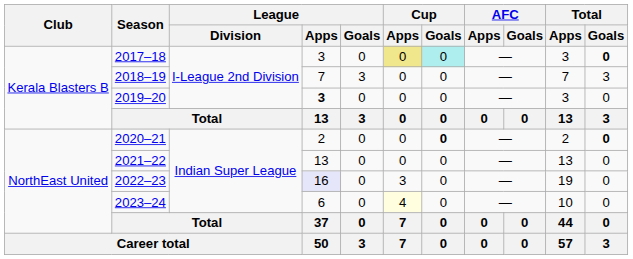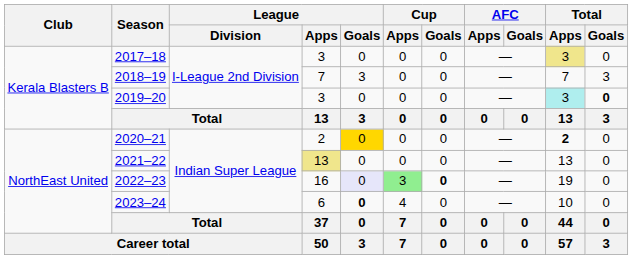(403, 56) khaki background -> (403, 56) no background
(443, 56) paleturquoise background -> (443, 56) no background
(565, 56) no background -> (565, 56) khaki background
(606, 56) bold -> (606, 56) normal
(321, 98) bold -> (321, 98) normal
(565, 98) no background -> (565, 98) paleturquoise background
(606, 98) normal -> (606, 98) bold
(362, 139) no background -> (362, 139) gold background
(443, 139) bold -> (443, 139) normal
(565, 139) normal -> (565, 139) bold
(606, 139) bold -> (606, 139) normal
(321, 160) no background -> (321, 160) khaki background
(321, 181) lavender background -> (321, 181) no background
(362, 181) no background -> (362, 181) lavender background
(403, 181) no background -> (403, 181) lightgreen background
(443, 181) normal -> (443, 181) bold
(362, 202) normal -> (362, 202) bold
(403, 202) lightyellow background -> (403, 202) no background
